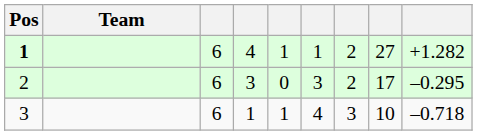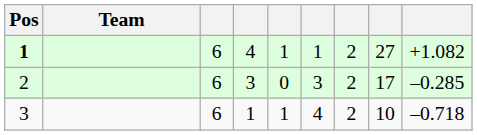(437, 51) +1.282 -> (437, 51) +1.082
(437, 82) –0.295 -> (437, 82) –0.285
(351, 113) 3 -> (351, 113) 2
